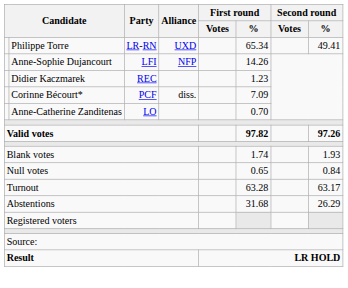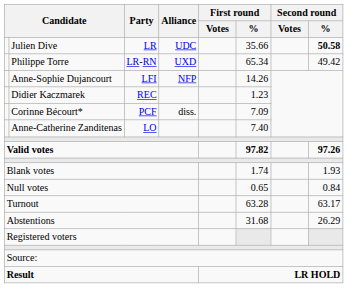+ row: (34, 46)
(329, 46) 49.41 -> (329, 62) 49.42
(260, 112) 0.70 -> (260, 128) 7.40
